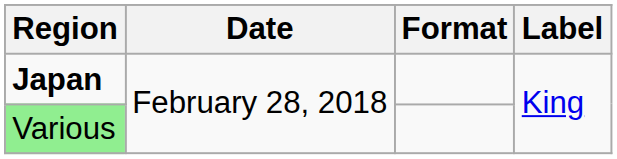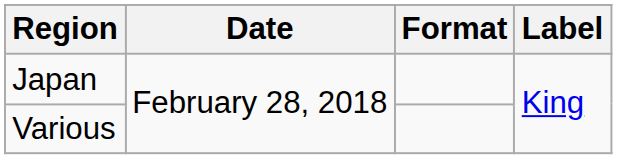(57, 78) bold -> (55, 78) normal
(64, 128) lightgreen background -> (64, 128) no background
